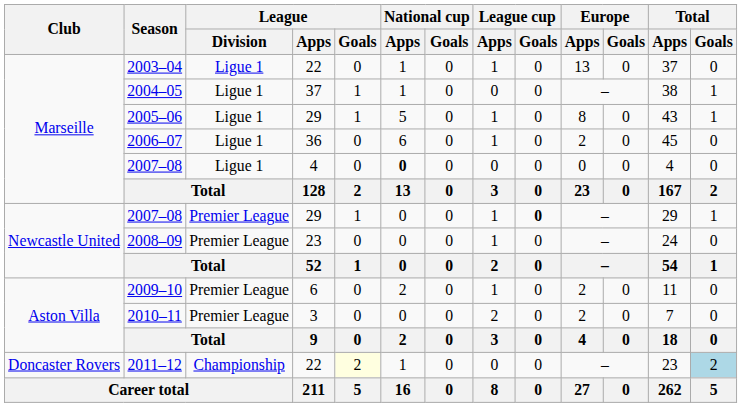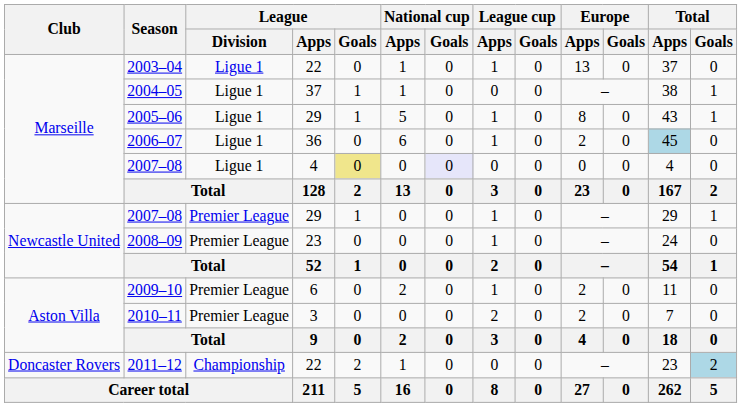(670, 141) no background -> (670, 141) lightblue background
(358, 166) no background -> (358, 166) khaki background
(403, 166) bold -> (403, 166) normal
(449, 166) no background -> (449, 166) lavender background
(538, 215) bold -> (538, 215) normal
(358, 365) lightyellow background -> (358, 365) no background
